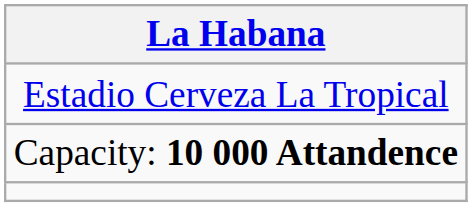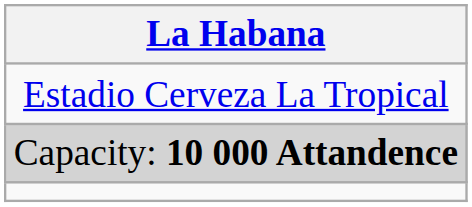(236, 152) no background -> (236, 152) lightgrey background
